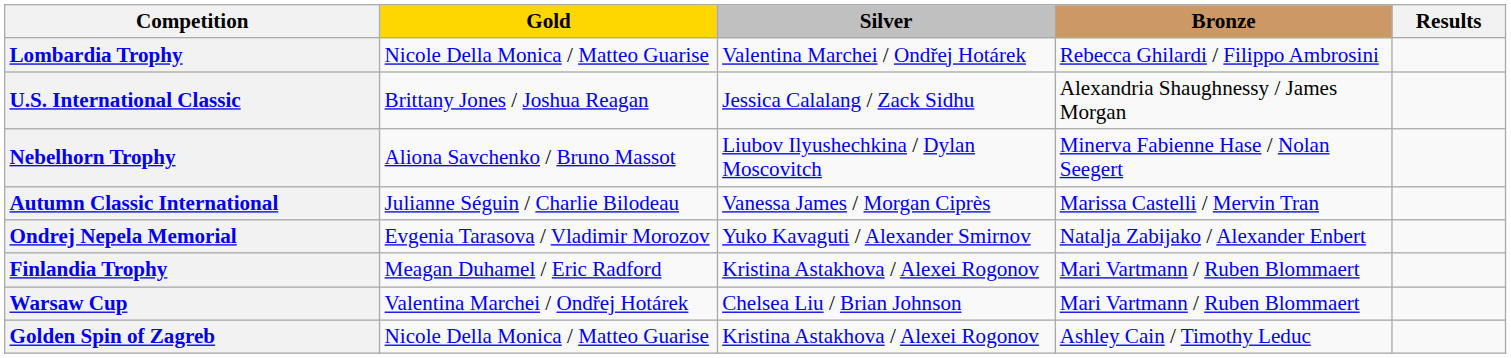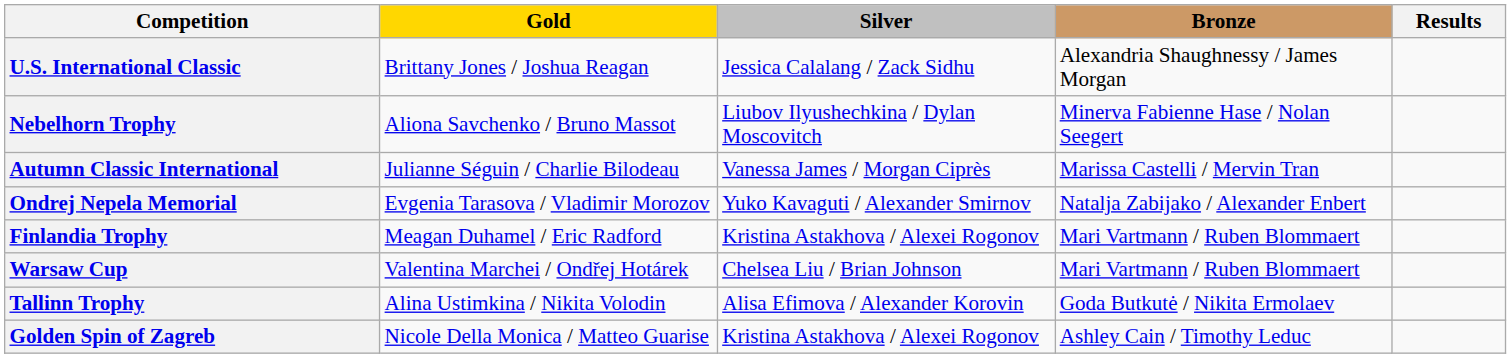- row: (96, 54)
+ row: (77, 303)
